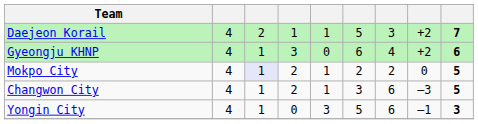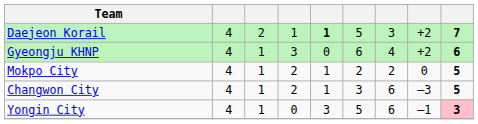(327, 33) normal -> (327, 33) bold
(261, 71) lavender background -> (261, 71) no background
(457, 109) no background -> (457, 109) pink background
